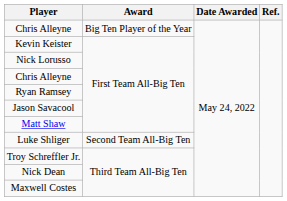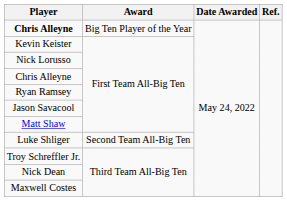(43, 28) normal -> (43, 28) bold
